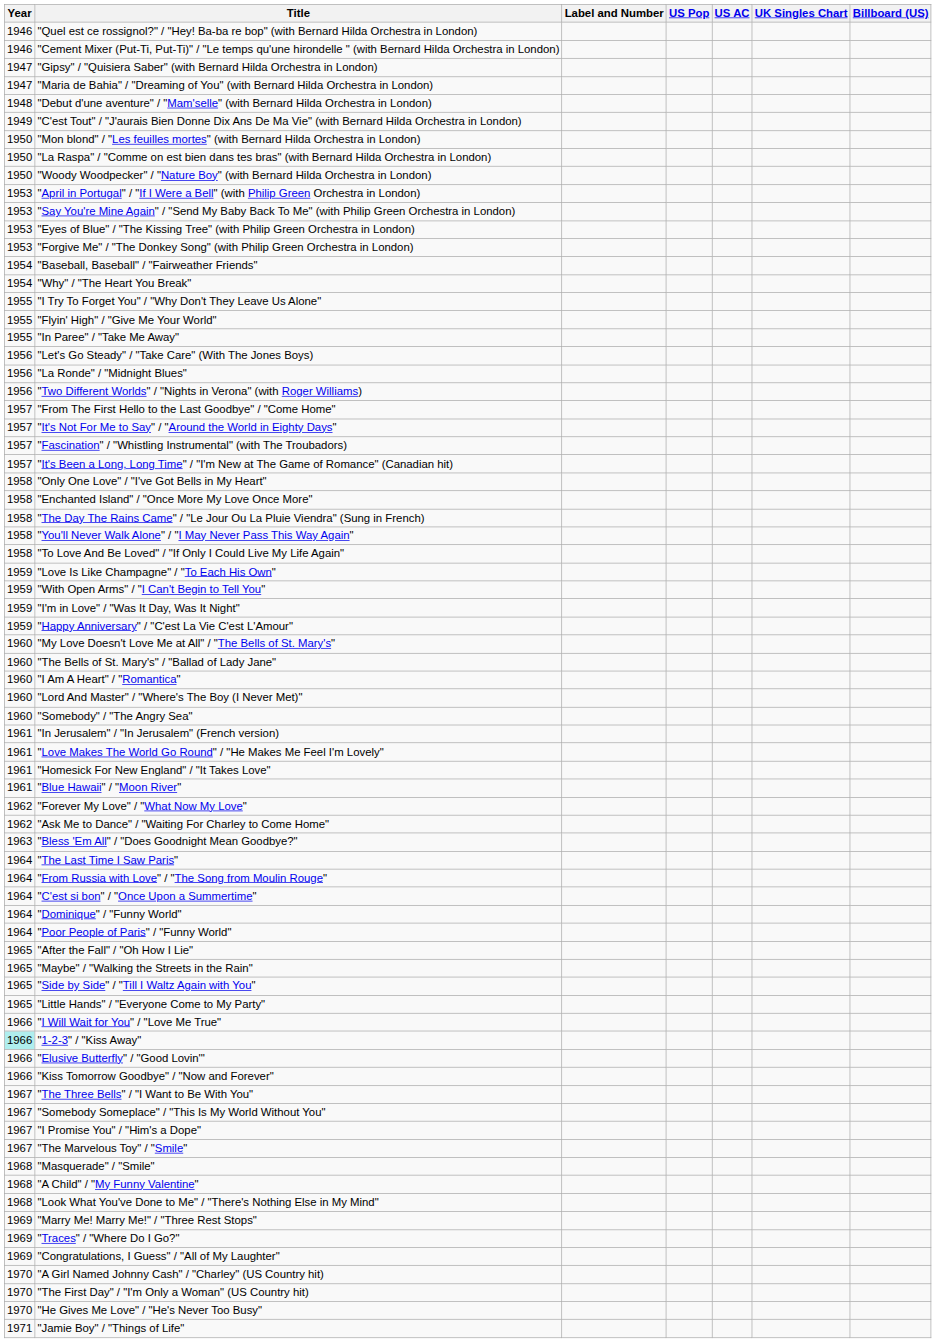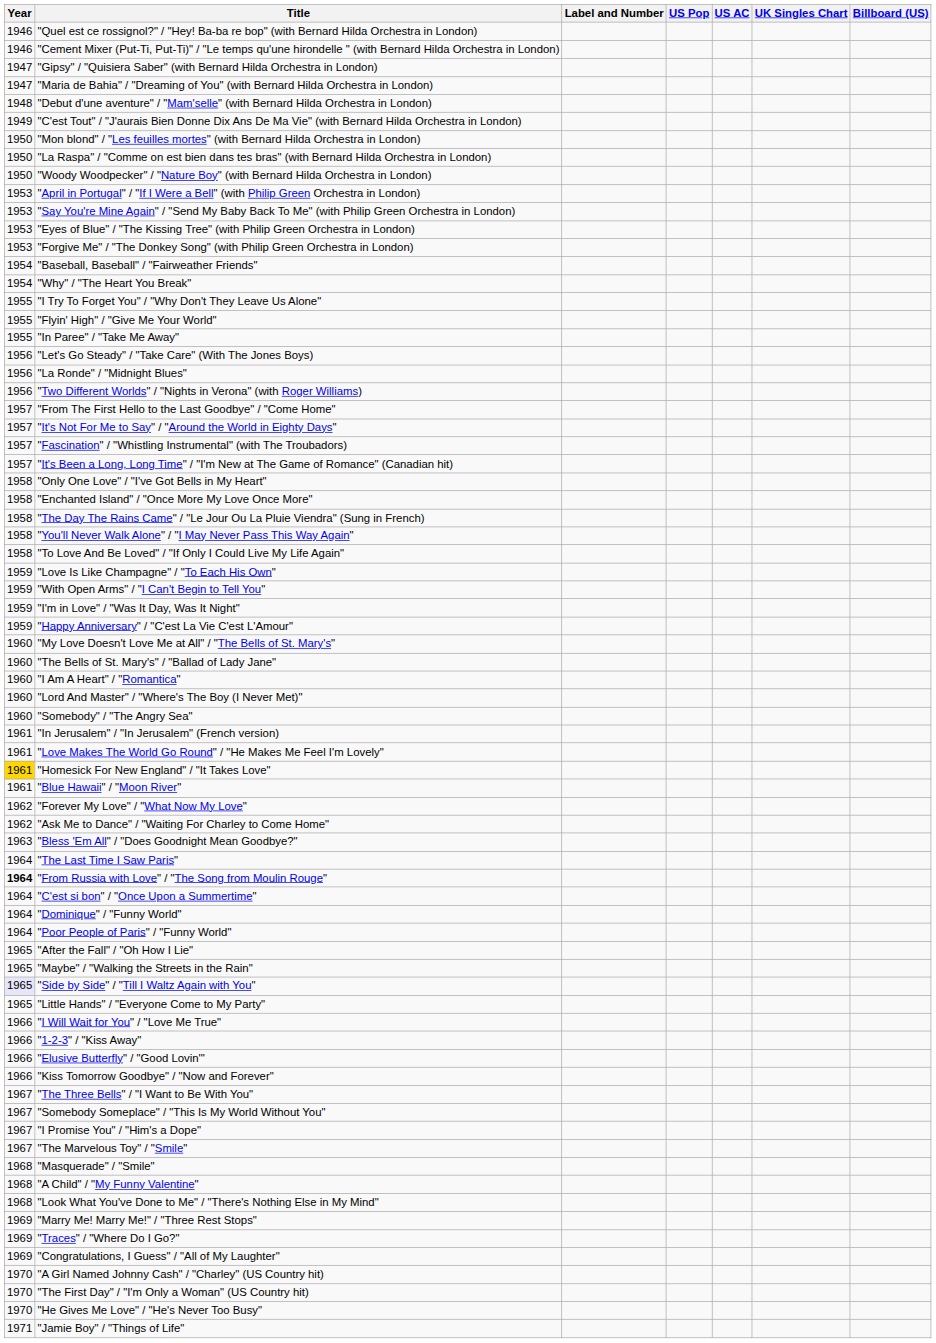(20, 770) no background -> (20, 770) gold background
(20, 878) normal -> (20, 878) bold
(20, 986) no background -> (20, 986) lavender background
(20, 1040) paleturquoise background -> (20, 1040) no background
